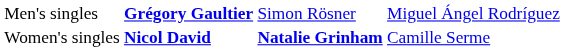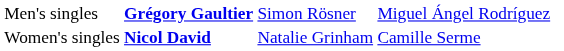(320, 37) bold -> (315, 37) normal
